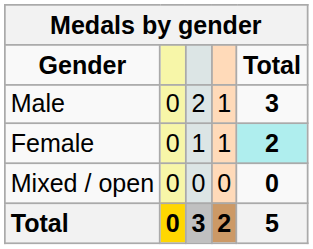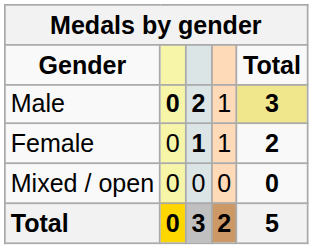(173, 104) normal -> (173, 104) bold
(199, 104) normal -> (199, 104) bold
(272, 104) no background -> (272, 104) khaki background
(199, 144) normal -> (199, 144) bold
(272, 144) paleturquoise background -> (272, 144) no background
